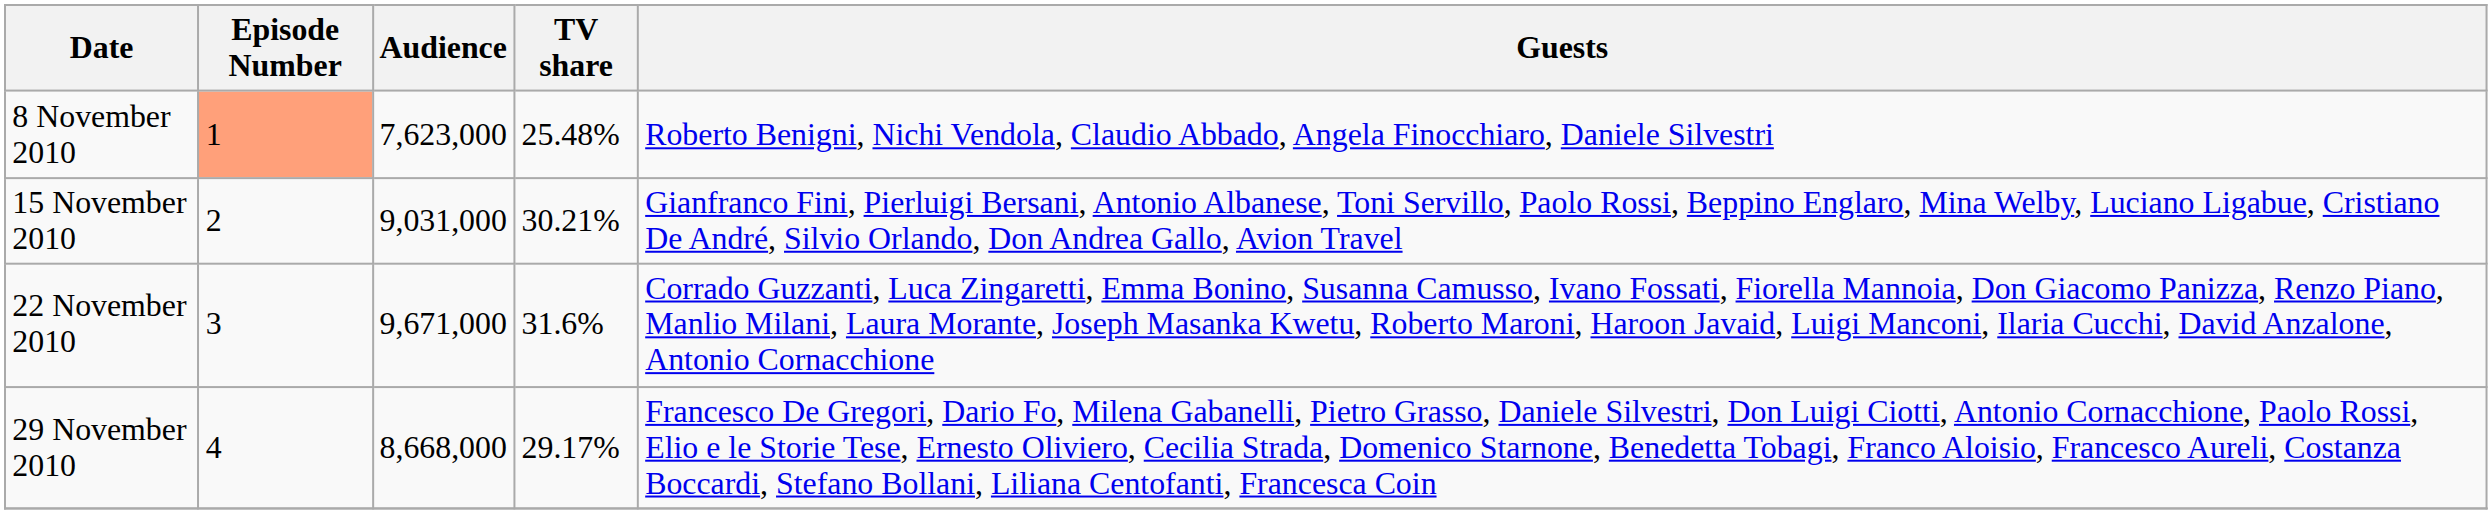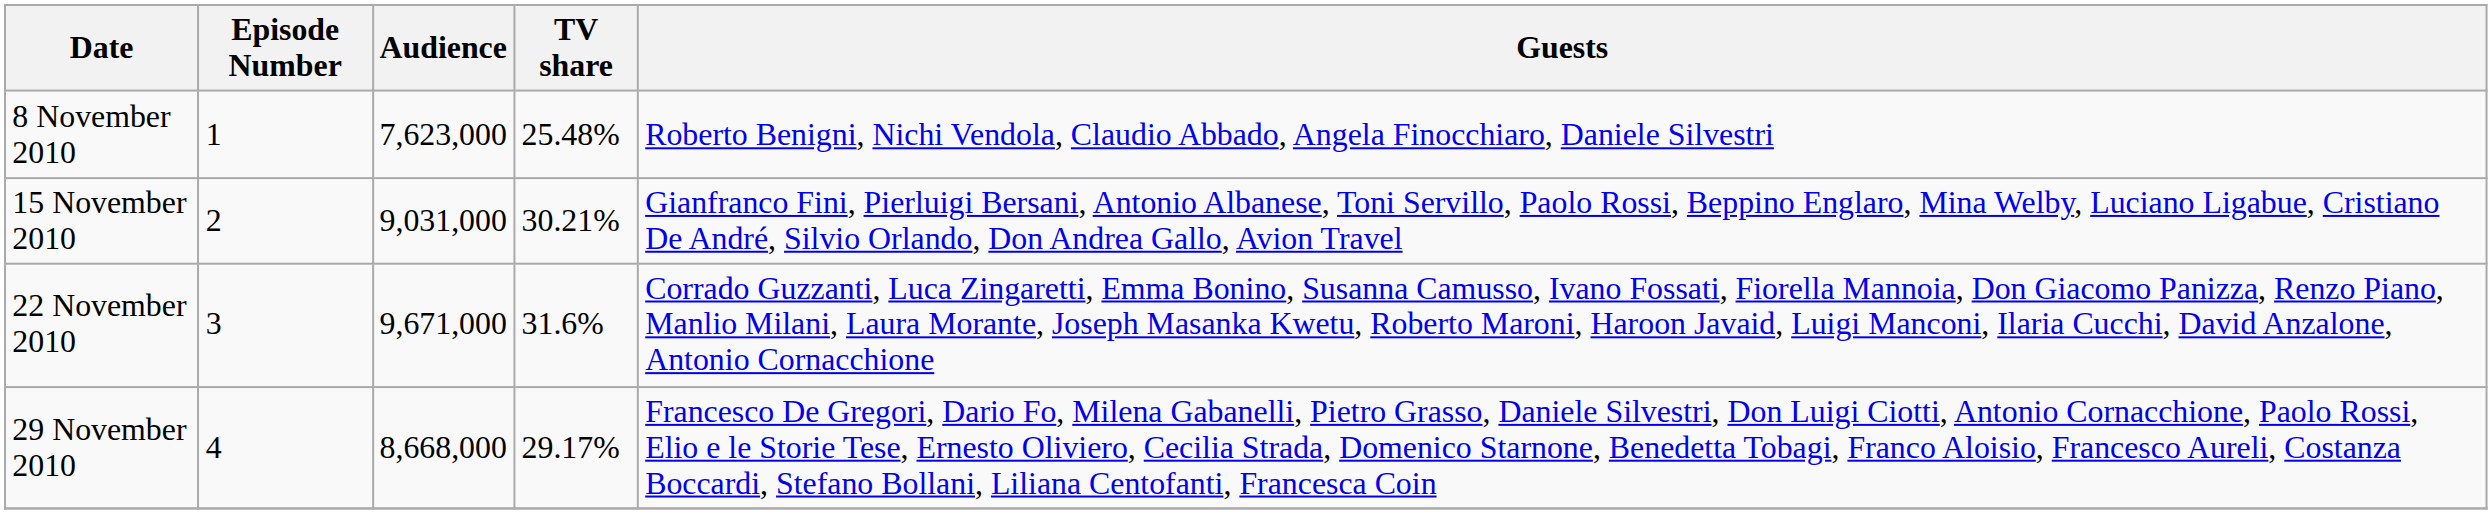(214, 133) lightsalmon background -> (214, 133) no background
